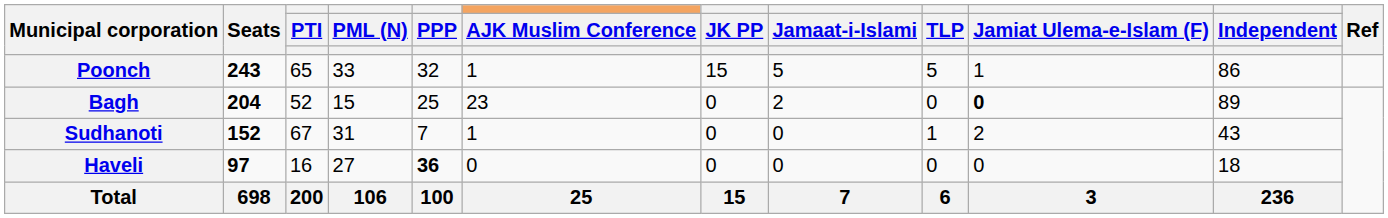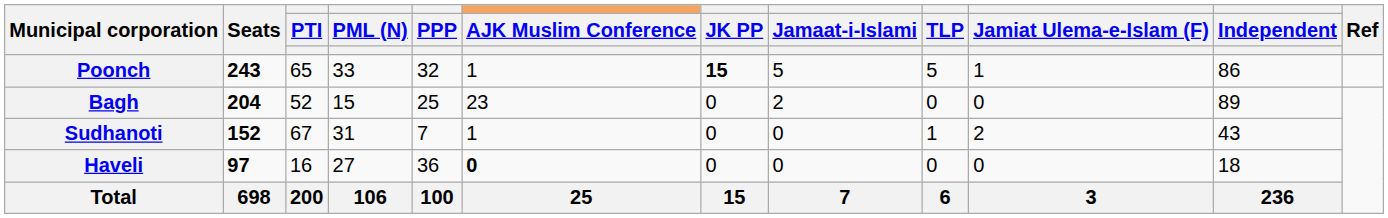(717, 70) normal -> (717, 70) bold
(979, 102) bold -> (979, 102) normal
(428, 165) bold -> (428, 165) normal
(472, 165) normal -> (472, 165) bold
